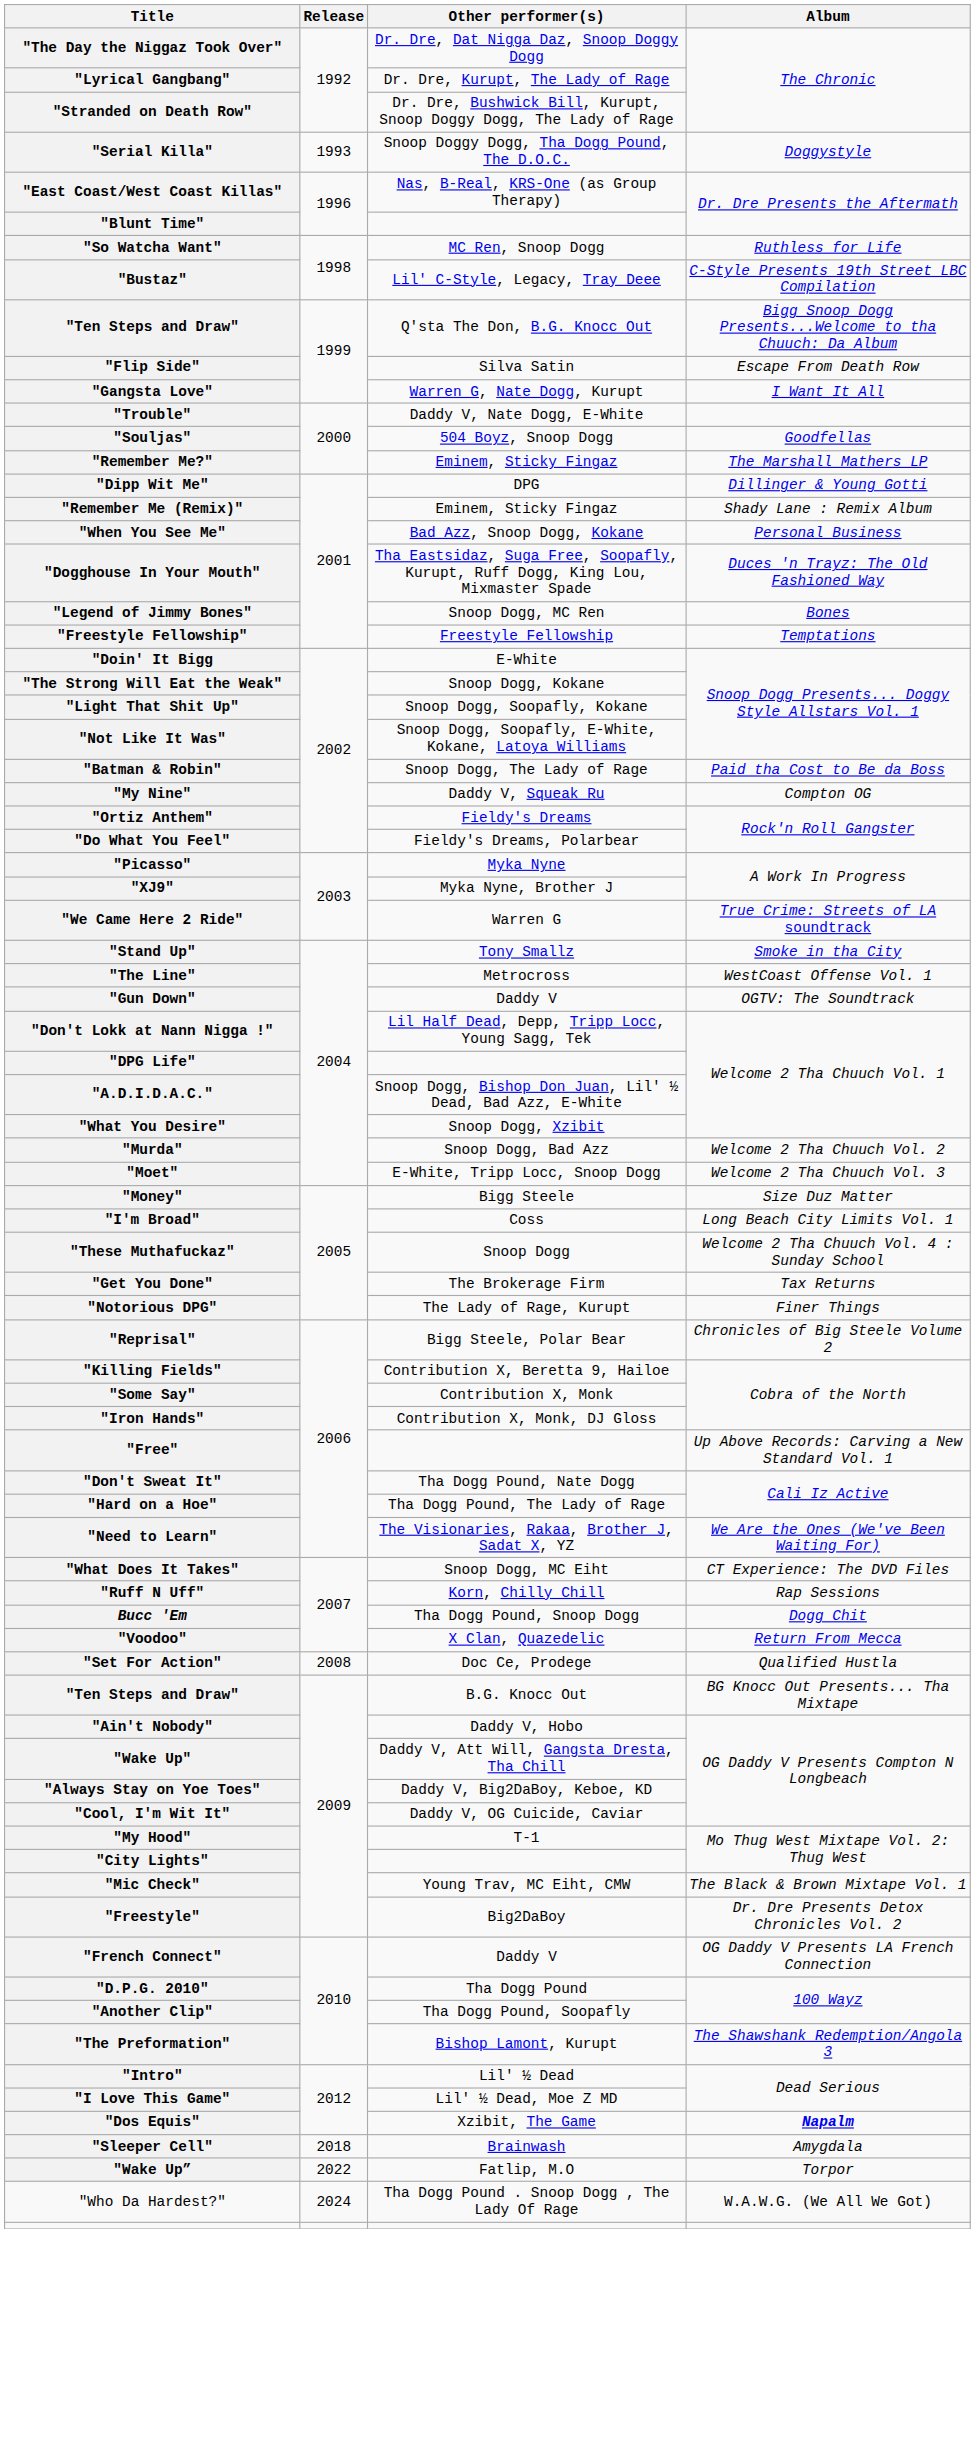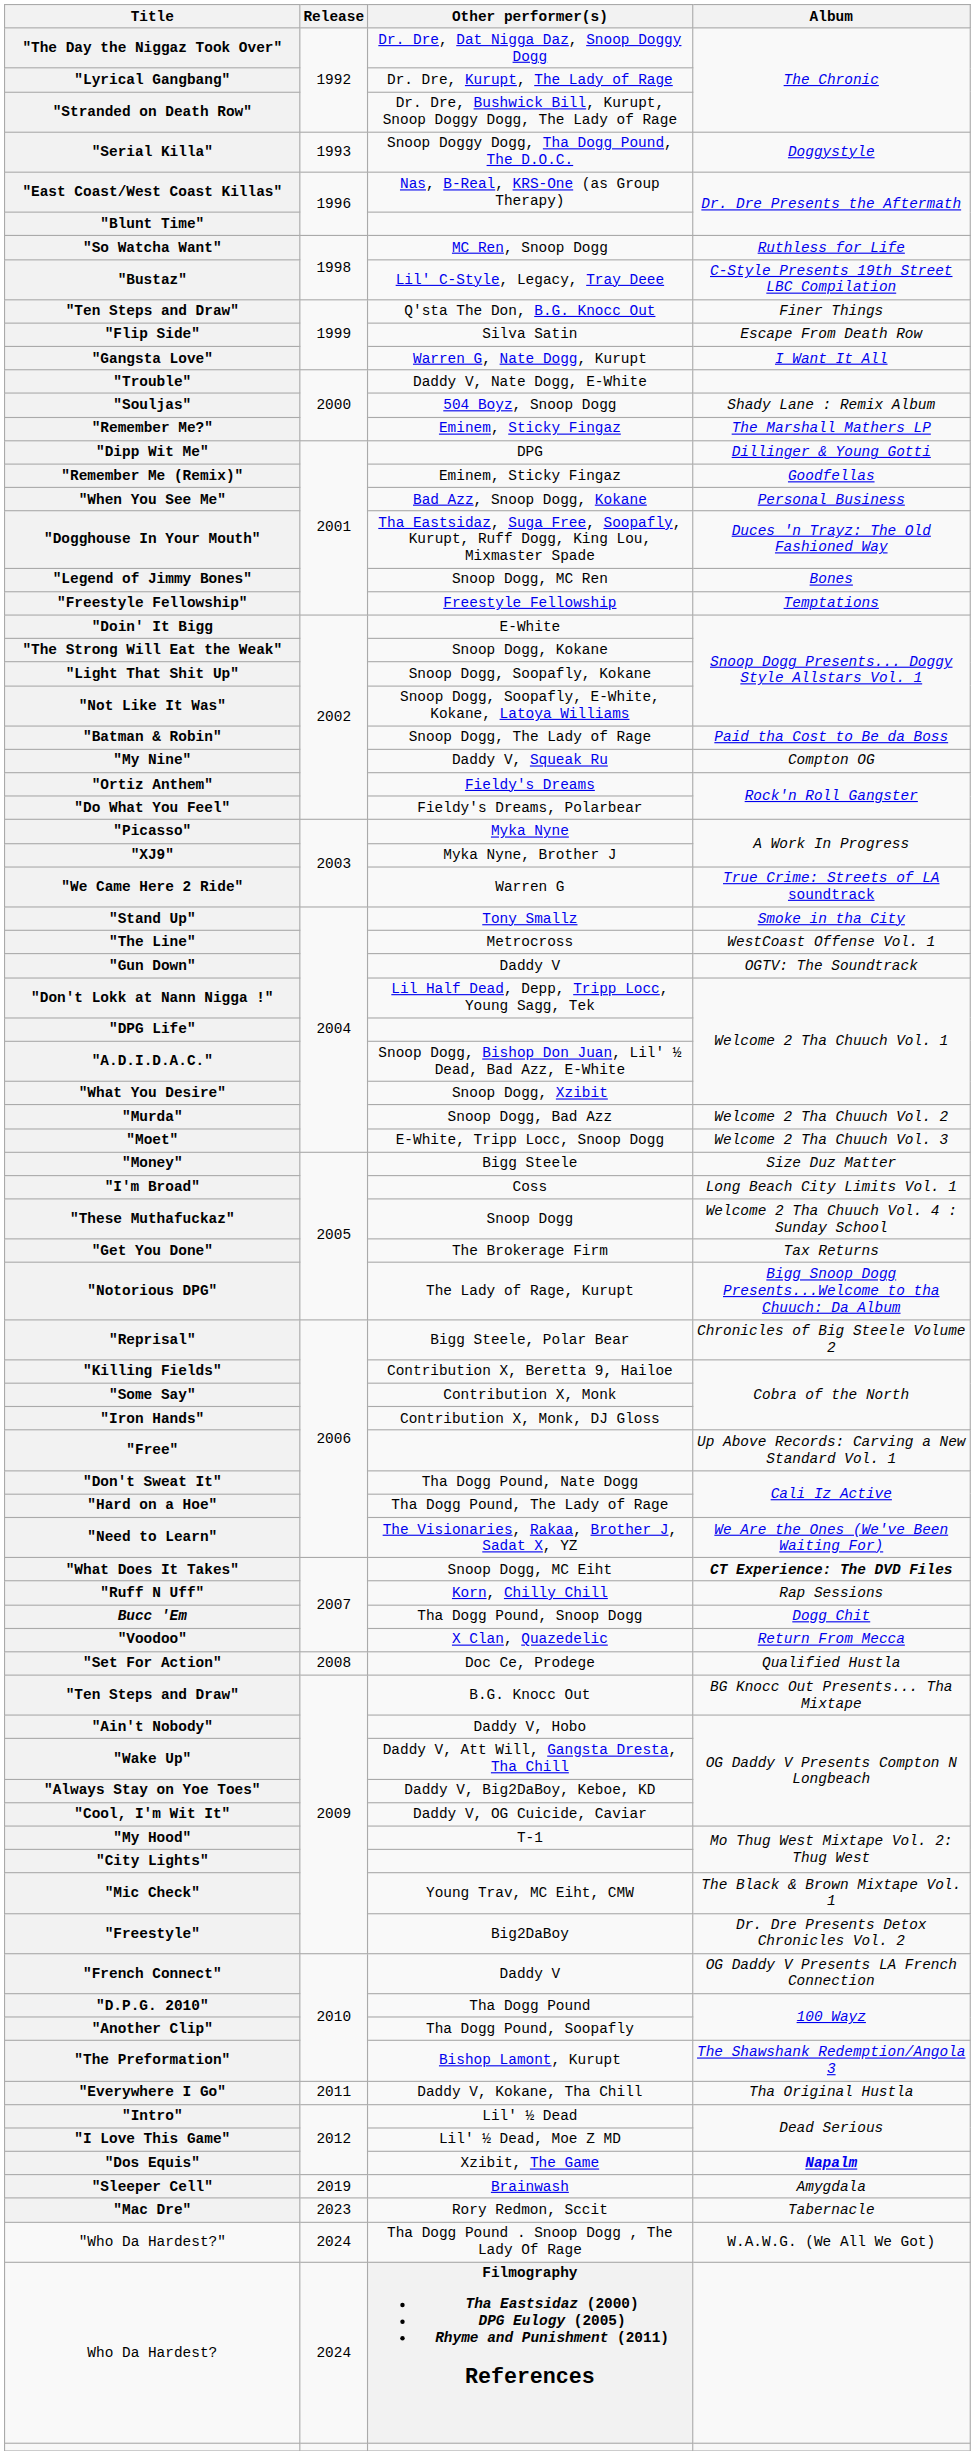(828, 328) Bigg Snoop Dogg Presents...Welcome to tha Chuuch: Da Album -> (831, 311) Finer Things
(828, 439) Goodfellas -> (831, 405) Shady Lane : Remix Album
(828, 509) Shady Lane : Remix Album -> (831, 476) Goodfellas
(828, 1308) Finer Things -> (831, 1291) Bigg Snoop Dogg Presents...Welcome to tha Chuuch: Da Album
(828, 1569) normal -> (831, 1569) bold
+ row: (152, 2093)
(334, 2146) 2018 -> (334, 2187) 2019
- row: (152, 2170)
+ row: (152, 2210)
+ row: (152, 2353)
